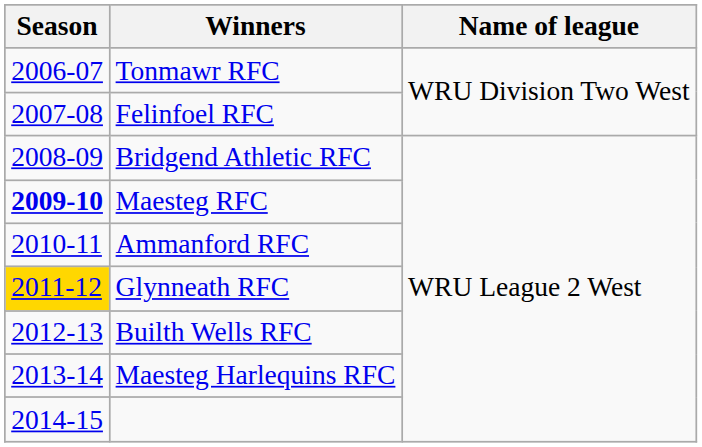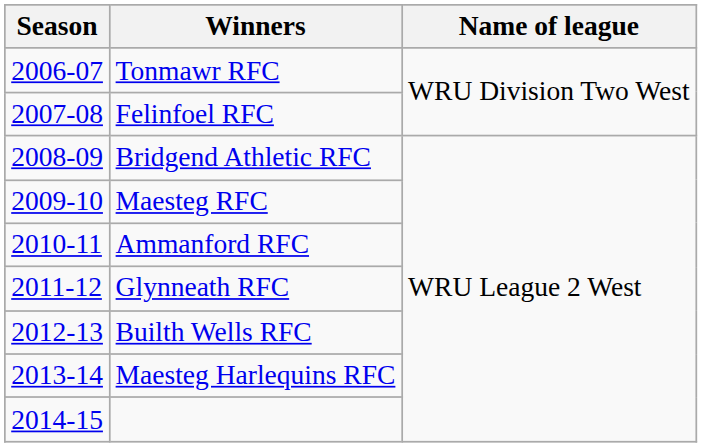(57, 200) bold -> (57, 200) normal
(57, 288) gold background -> (57, 288) no background
